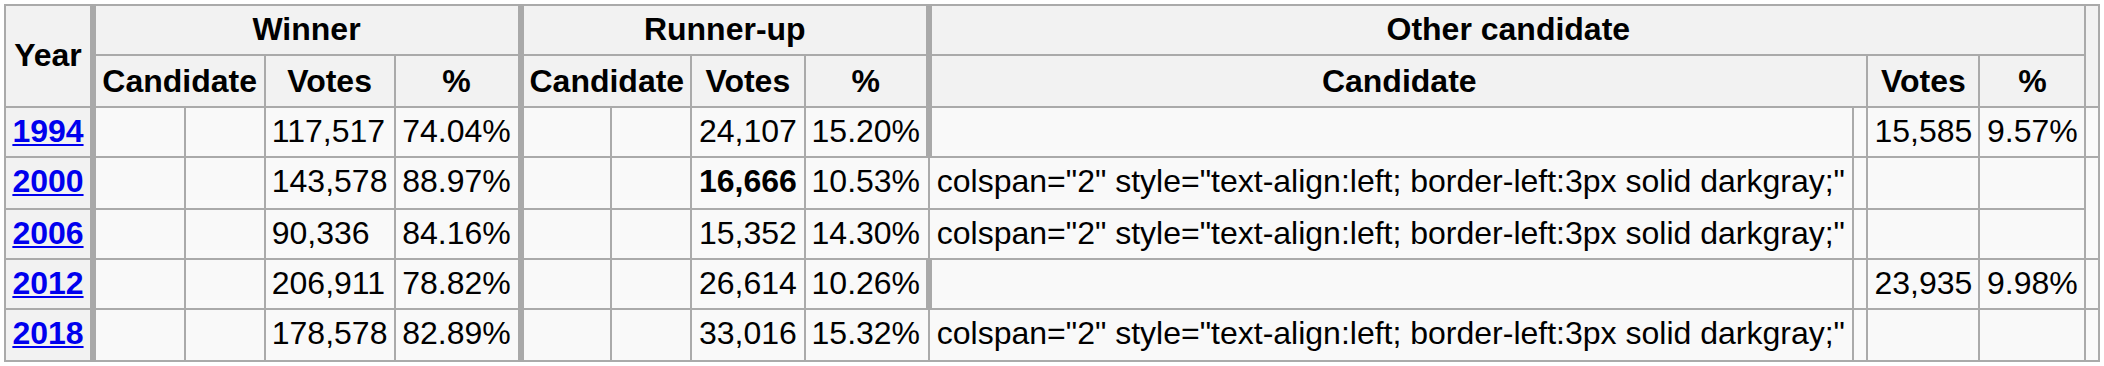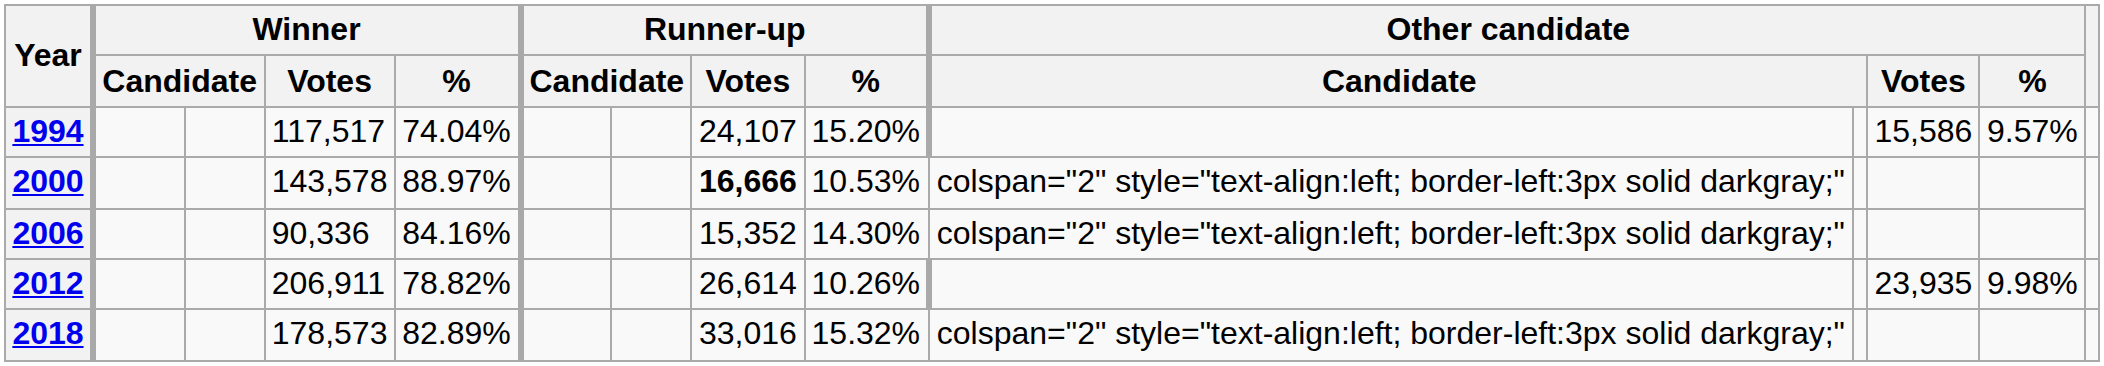(1923, 131) 15,585 -> (1923, 131) 15,586
(330, 334) 178,578 -> (330, 334) 178,573
